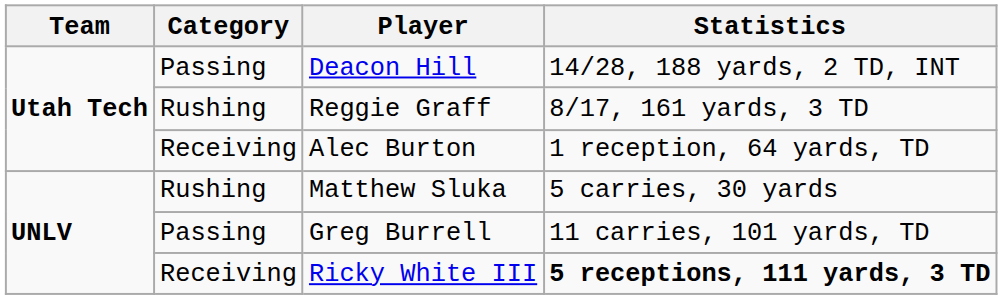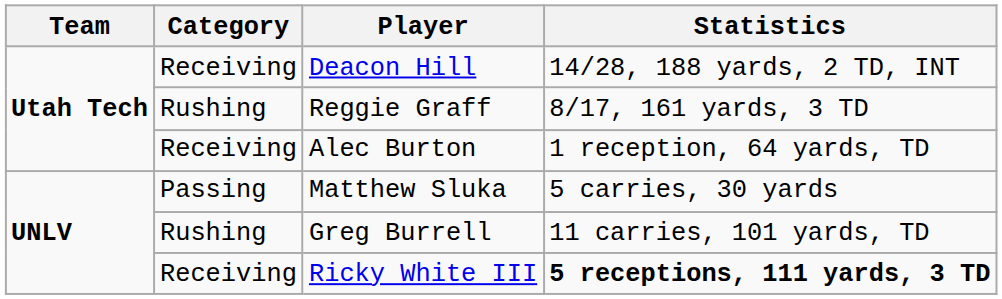(213, 67) Passing -> (228, 67) Receiving
(213, 191) Rushing -> (213, 191) Passing
(213, 233) Passing -> (213, 233) Rushing
